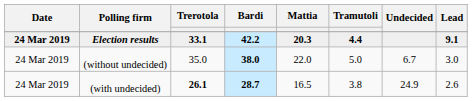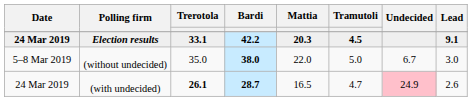(355, 39) 4.4 -> (355, 39) 4.5
(42, 59) 24 Mar 2019 -> (42, 59) 5–8 Mar 2019
(355, 83) 3.8 -> (355, 83) 4.7
(409, 83) no background -> (409, 83) pink background
